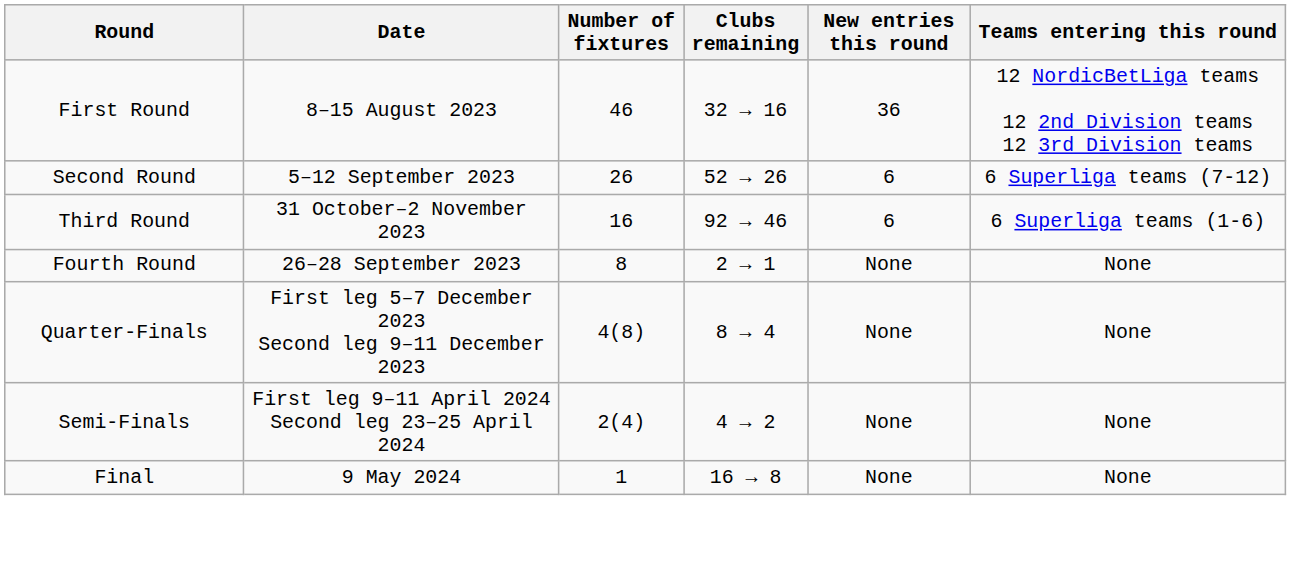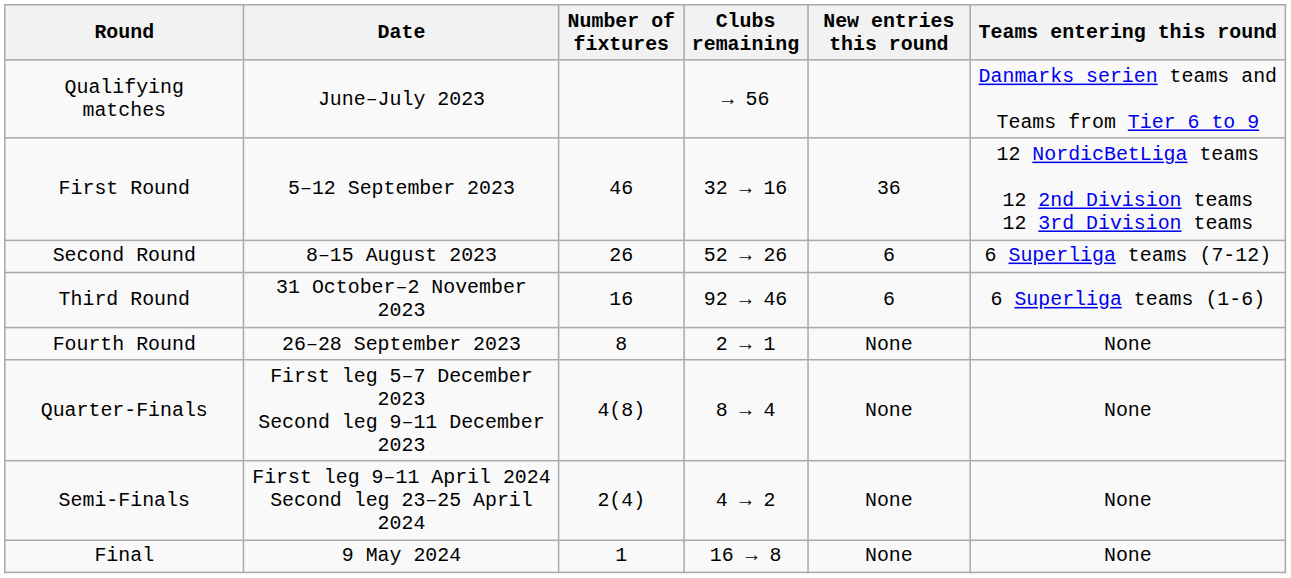+ row: (124, 99)
(401, 111) 8–15 August 2023 -> (401, 189) 5–12 September 2023
(401, 178) 5–12 September 2023 -> (401, 256) 8–15 August 2023
